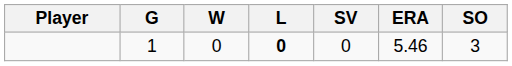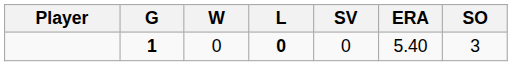(152, 46) normal -> (152, 46) bold
(411, 46) 5.46 -> (411, 46) 5.40
